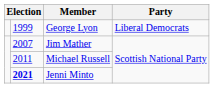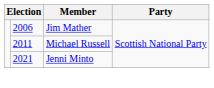- row: (72, 28)
(23, 43) 2007 -> (23, 28) 2006
(23, 75) bold -> (23, 59) normal
